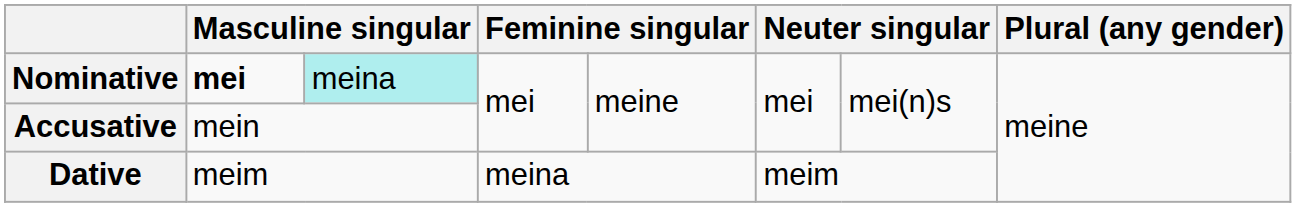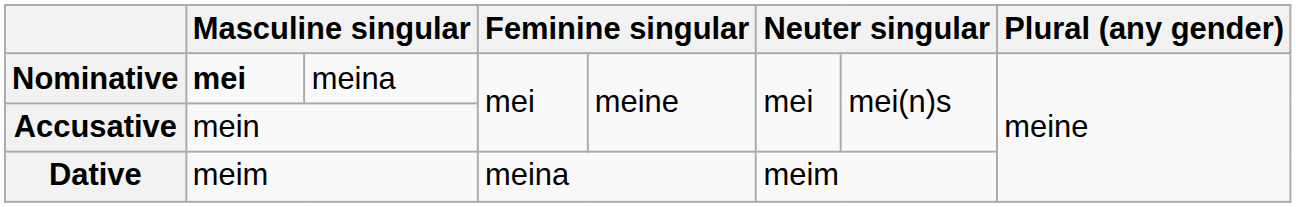(354, 77) paleturquoise background -> (354, 77) no background
